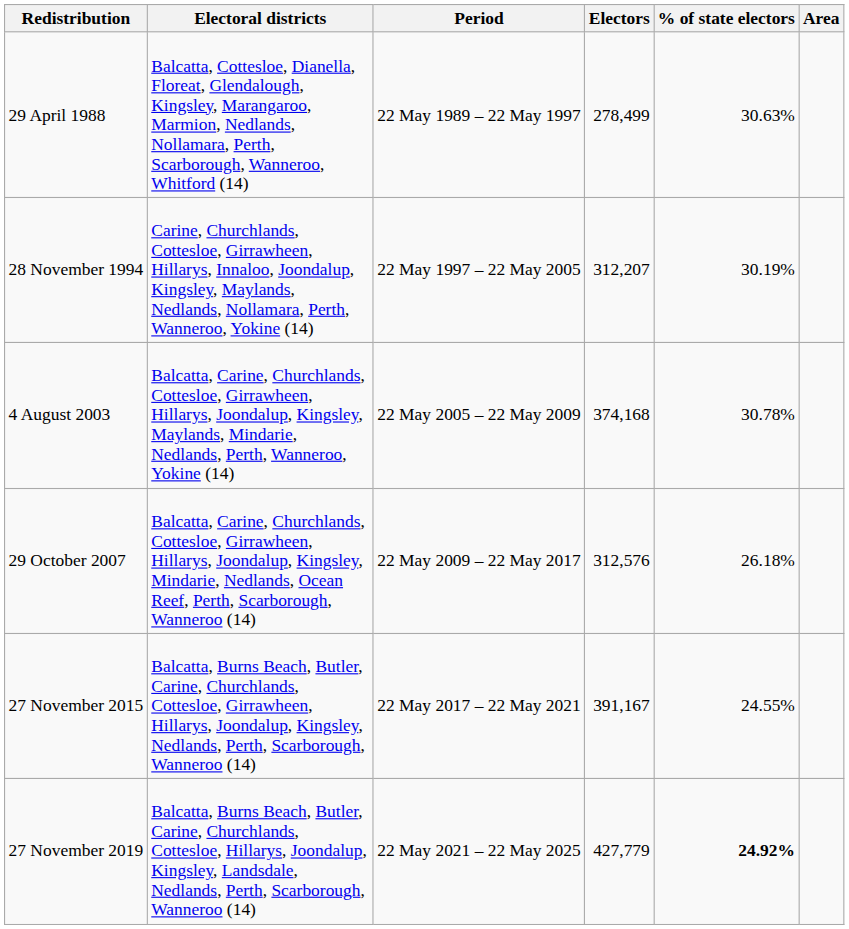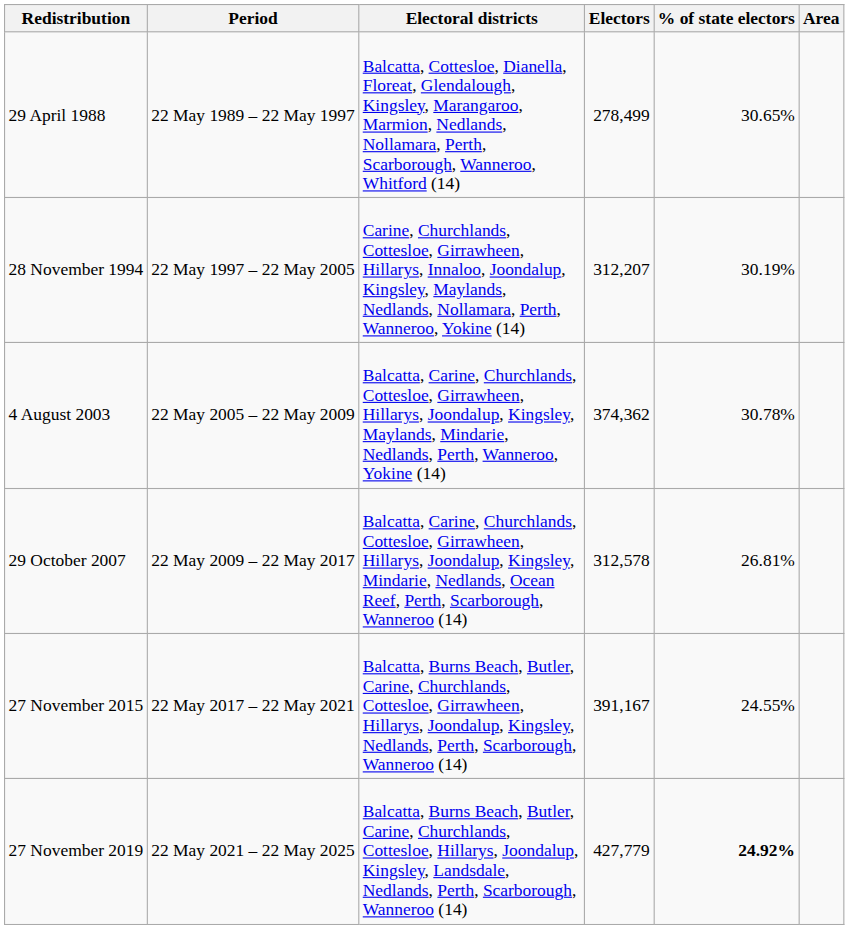columns swapped: (479, 18) <-> (260, 18)
(768, 114) 30.63% -> (768, 114) 30.65%
(621, 415) 374,168 -> (621, 415) 374,362
(621, 560) 312,576 -> (621, 560) 312,578
(768, 560) 26.18% -> (768, 560) 26.81%
